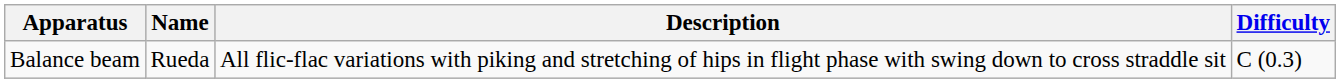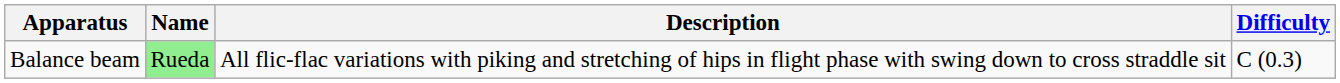(180, 59) no background -> (180, 59) lightgreen background
